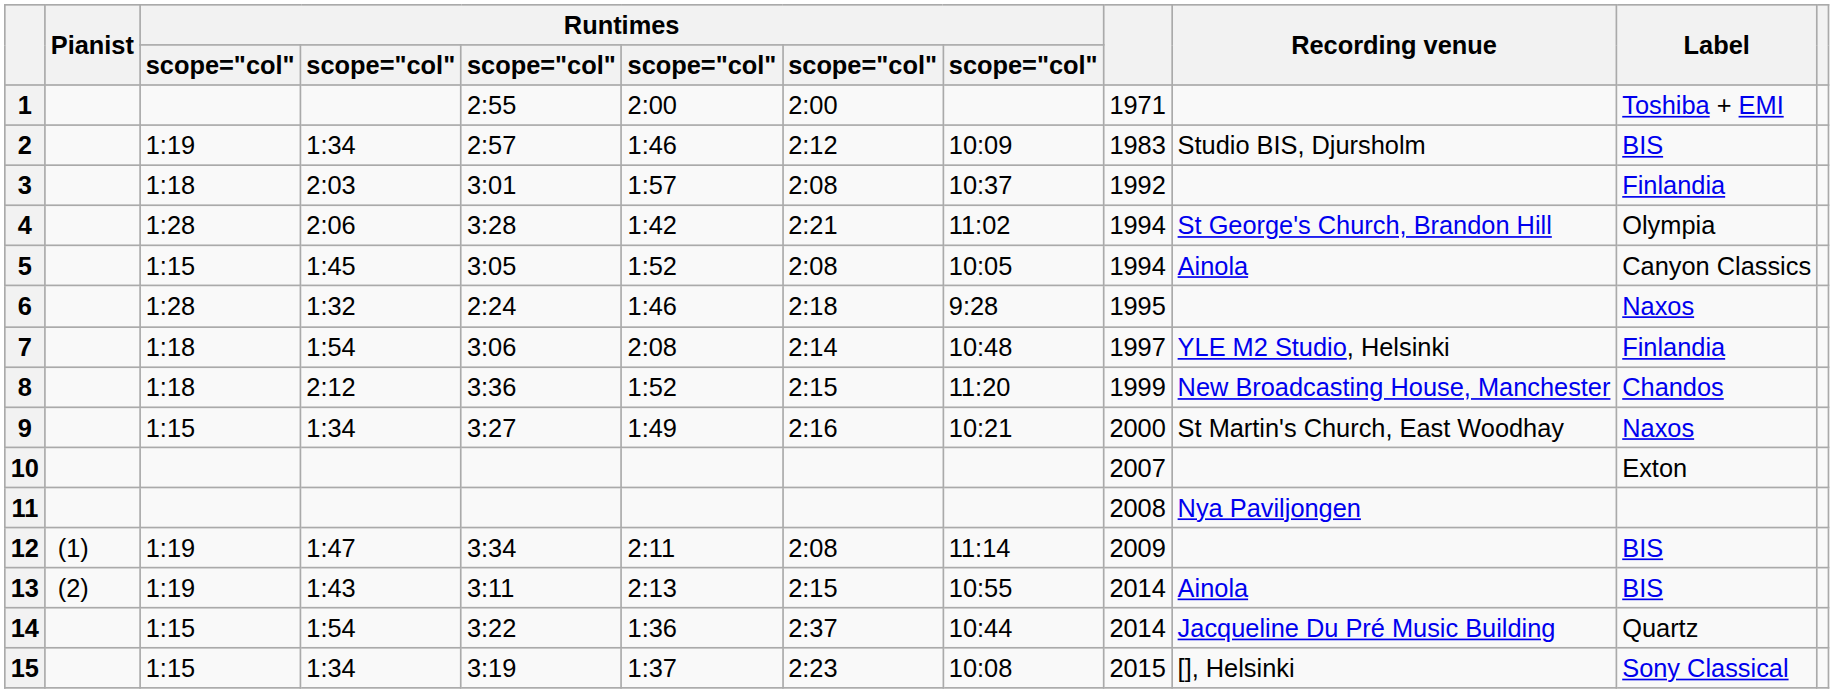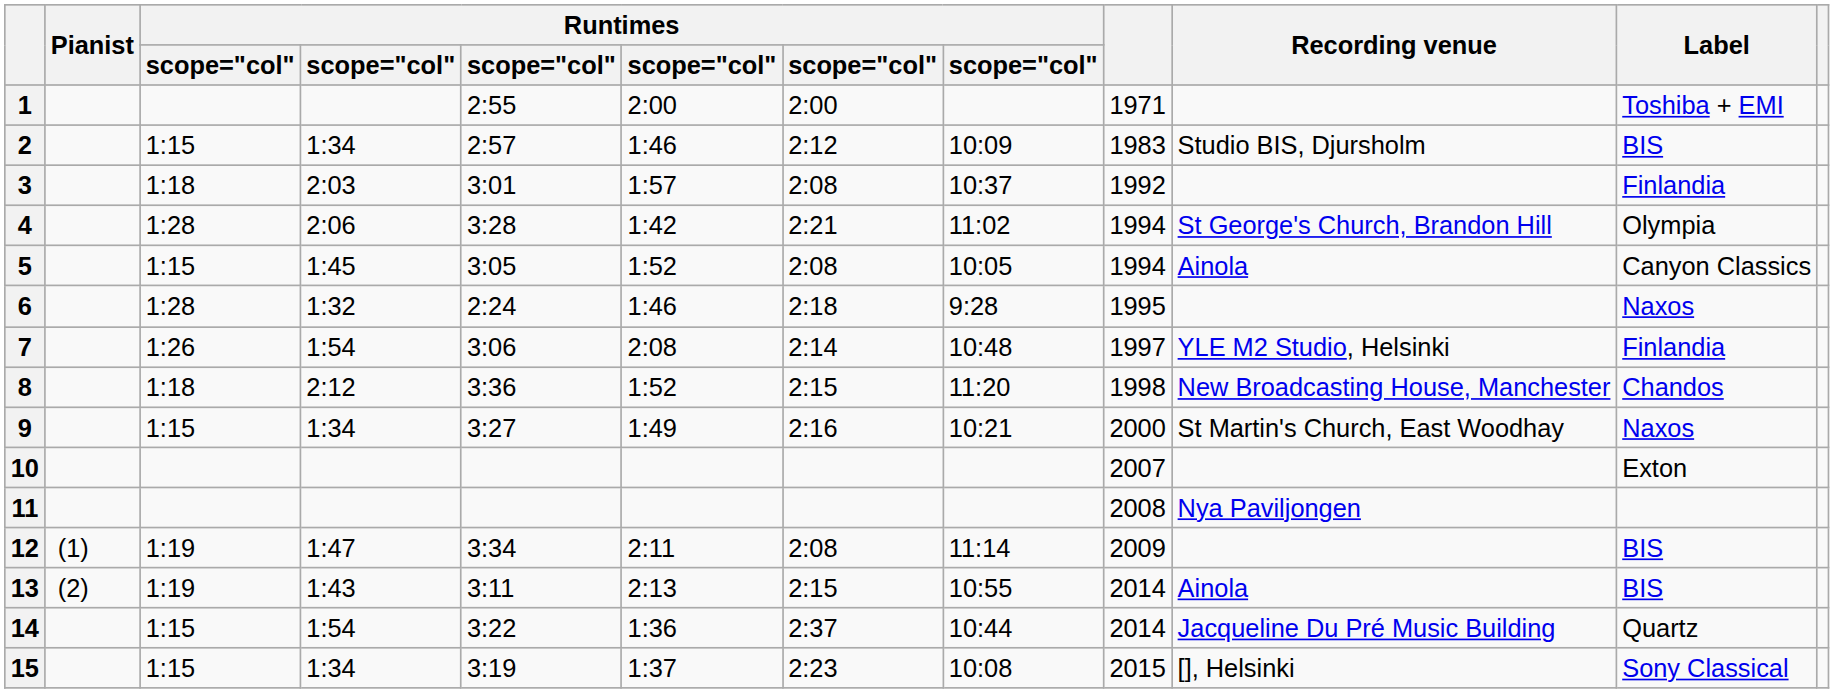(170, 146) 1:19 -> (170, 146) 1:15
(170, 347) 1:18 -> (170, 347) 1:26
(1138, 387) 1999 -> (1138, 387) 1998
